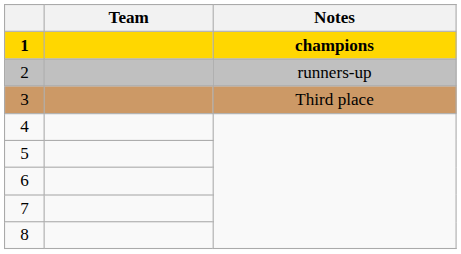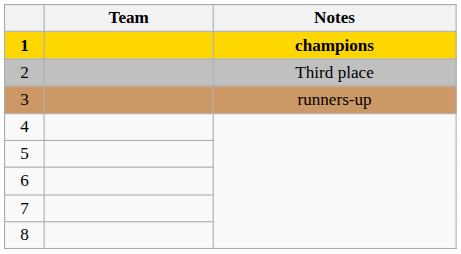(335, 72) runners-up -> (335, 72) Third place
(335, 99) Third place -> (335, 99) runners-up
